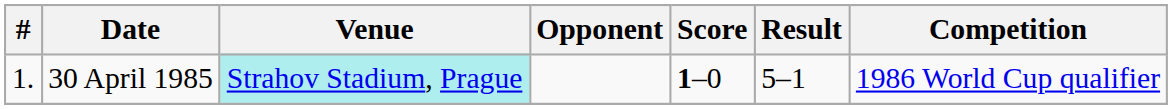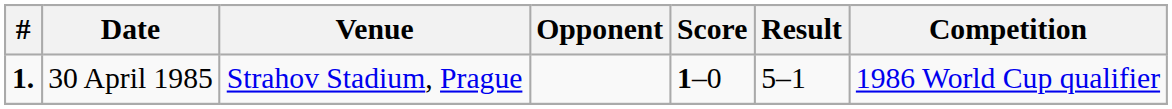(23, 78) normal -> (23, 78) bold
(375, 78) paleturquoise background -> (375, 78) no background
